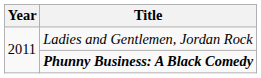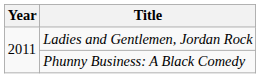(148, 61) bold -> (144, 61) normal
